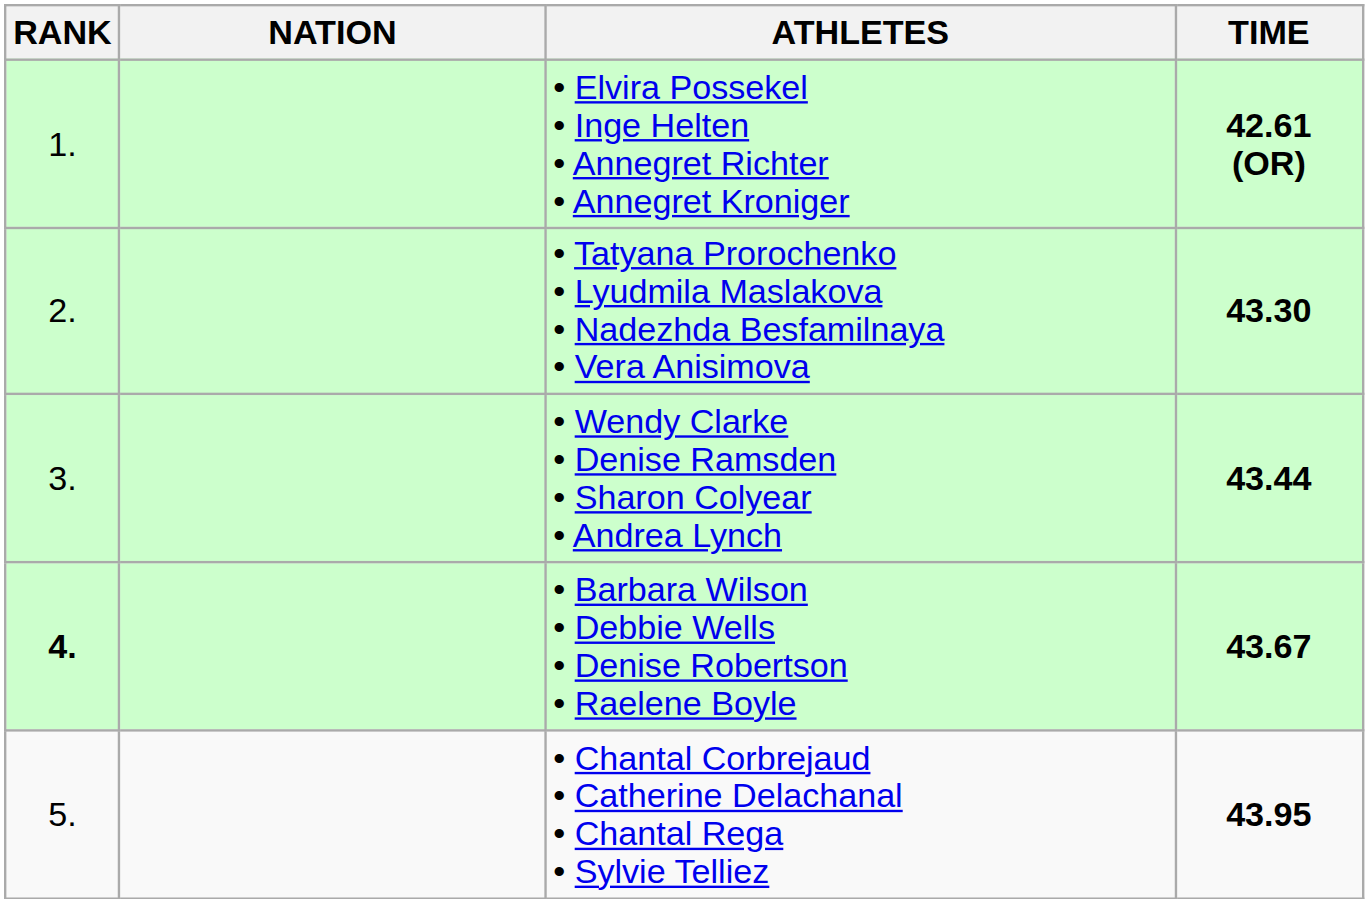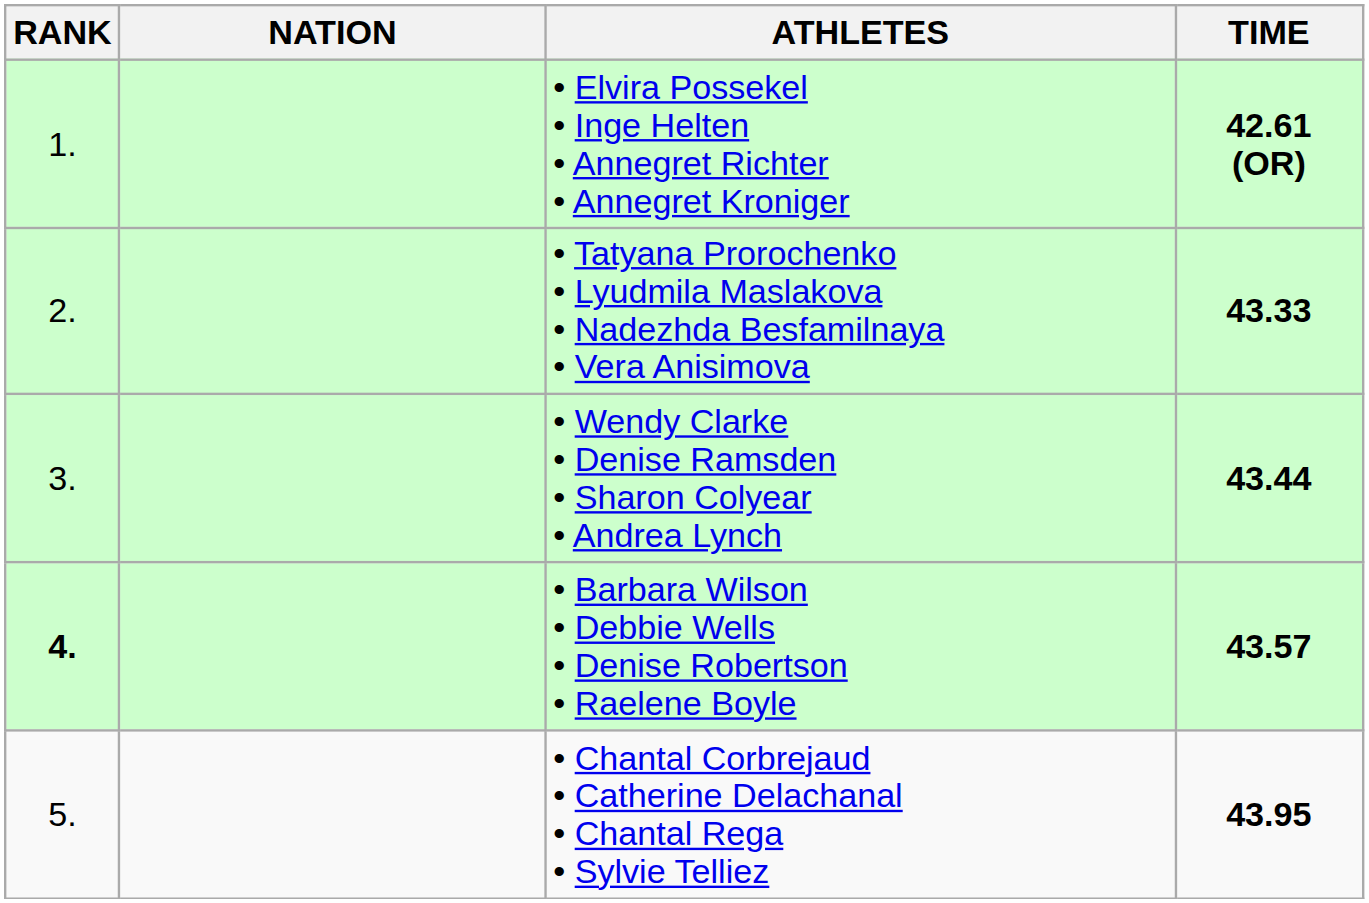(1269, 311) 43.30 -> (1269, 311) 43.33
(1269, 646) 43.67 -> (1269, 646) 43.57
